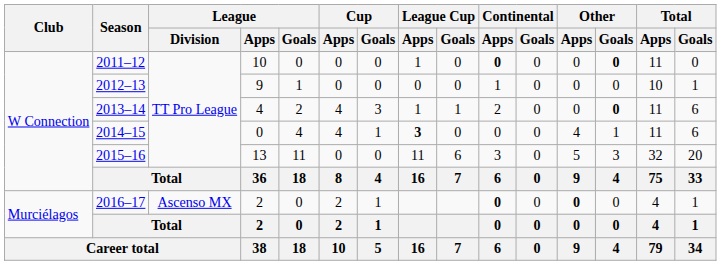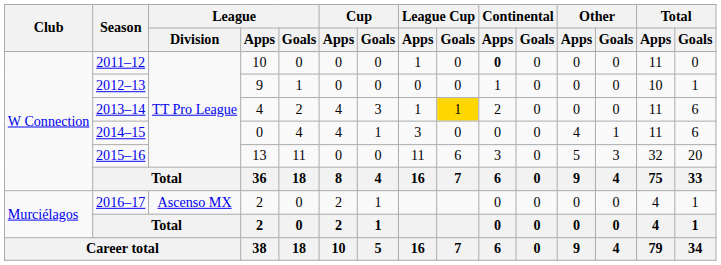(616, 63) bold -> (616, 63) normal
(458, 109) no background -> (458, 109) gold background
(616, 109) bold -> (616, 109) normal
(418, 132) bold -> (418, 132) normal
(497, 202) bold -> (497, 202) normal
(577, 202) bold -> (577, 202) normal
